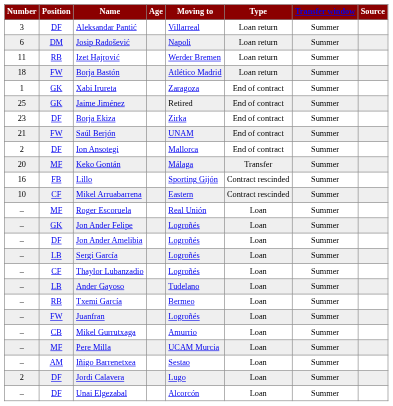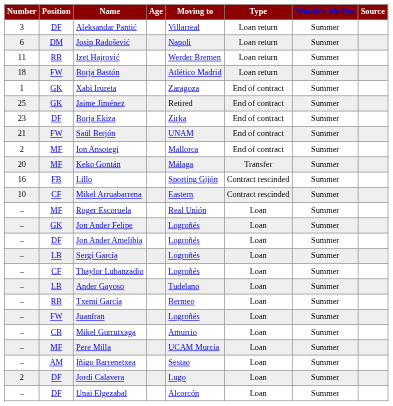(56, 149) DF -> (56, 149) MF
